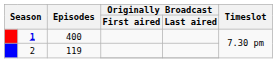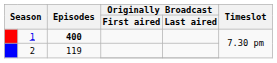(32, 36) bold -> (32, 36) normal
(74, 36) normal -> (74, 36) bold
